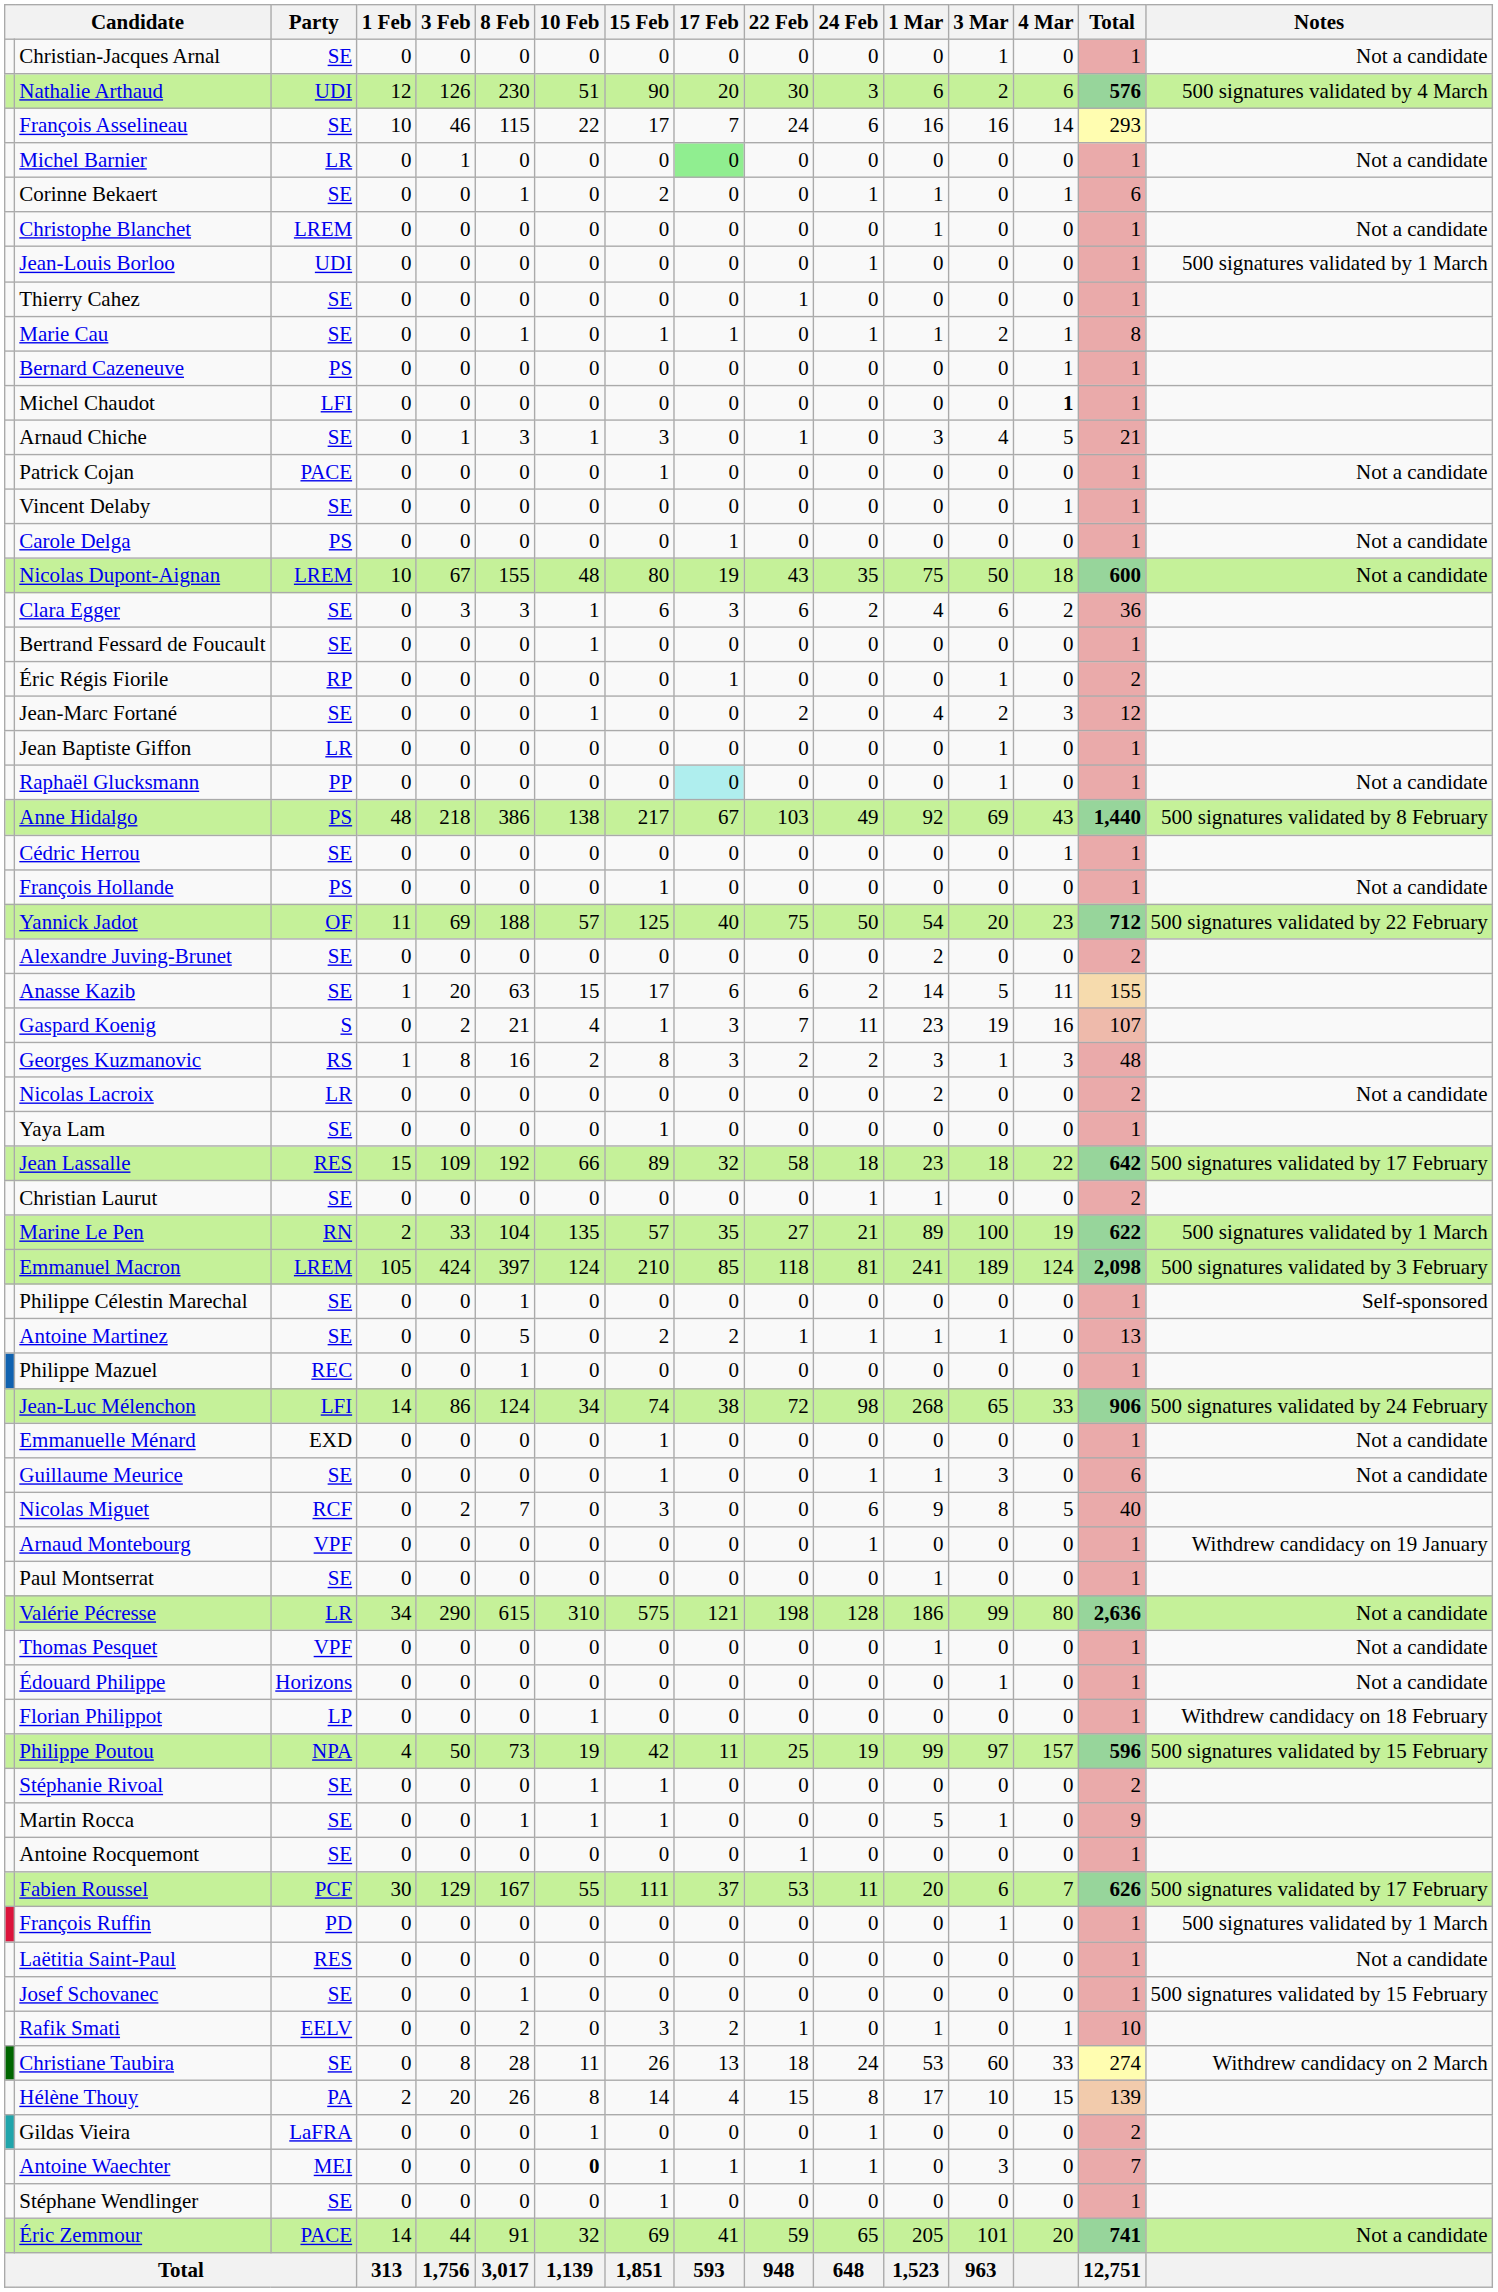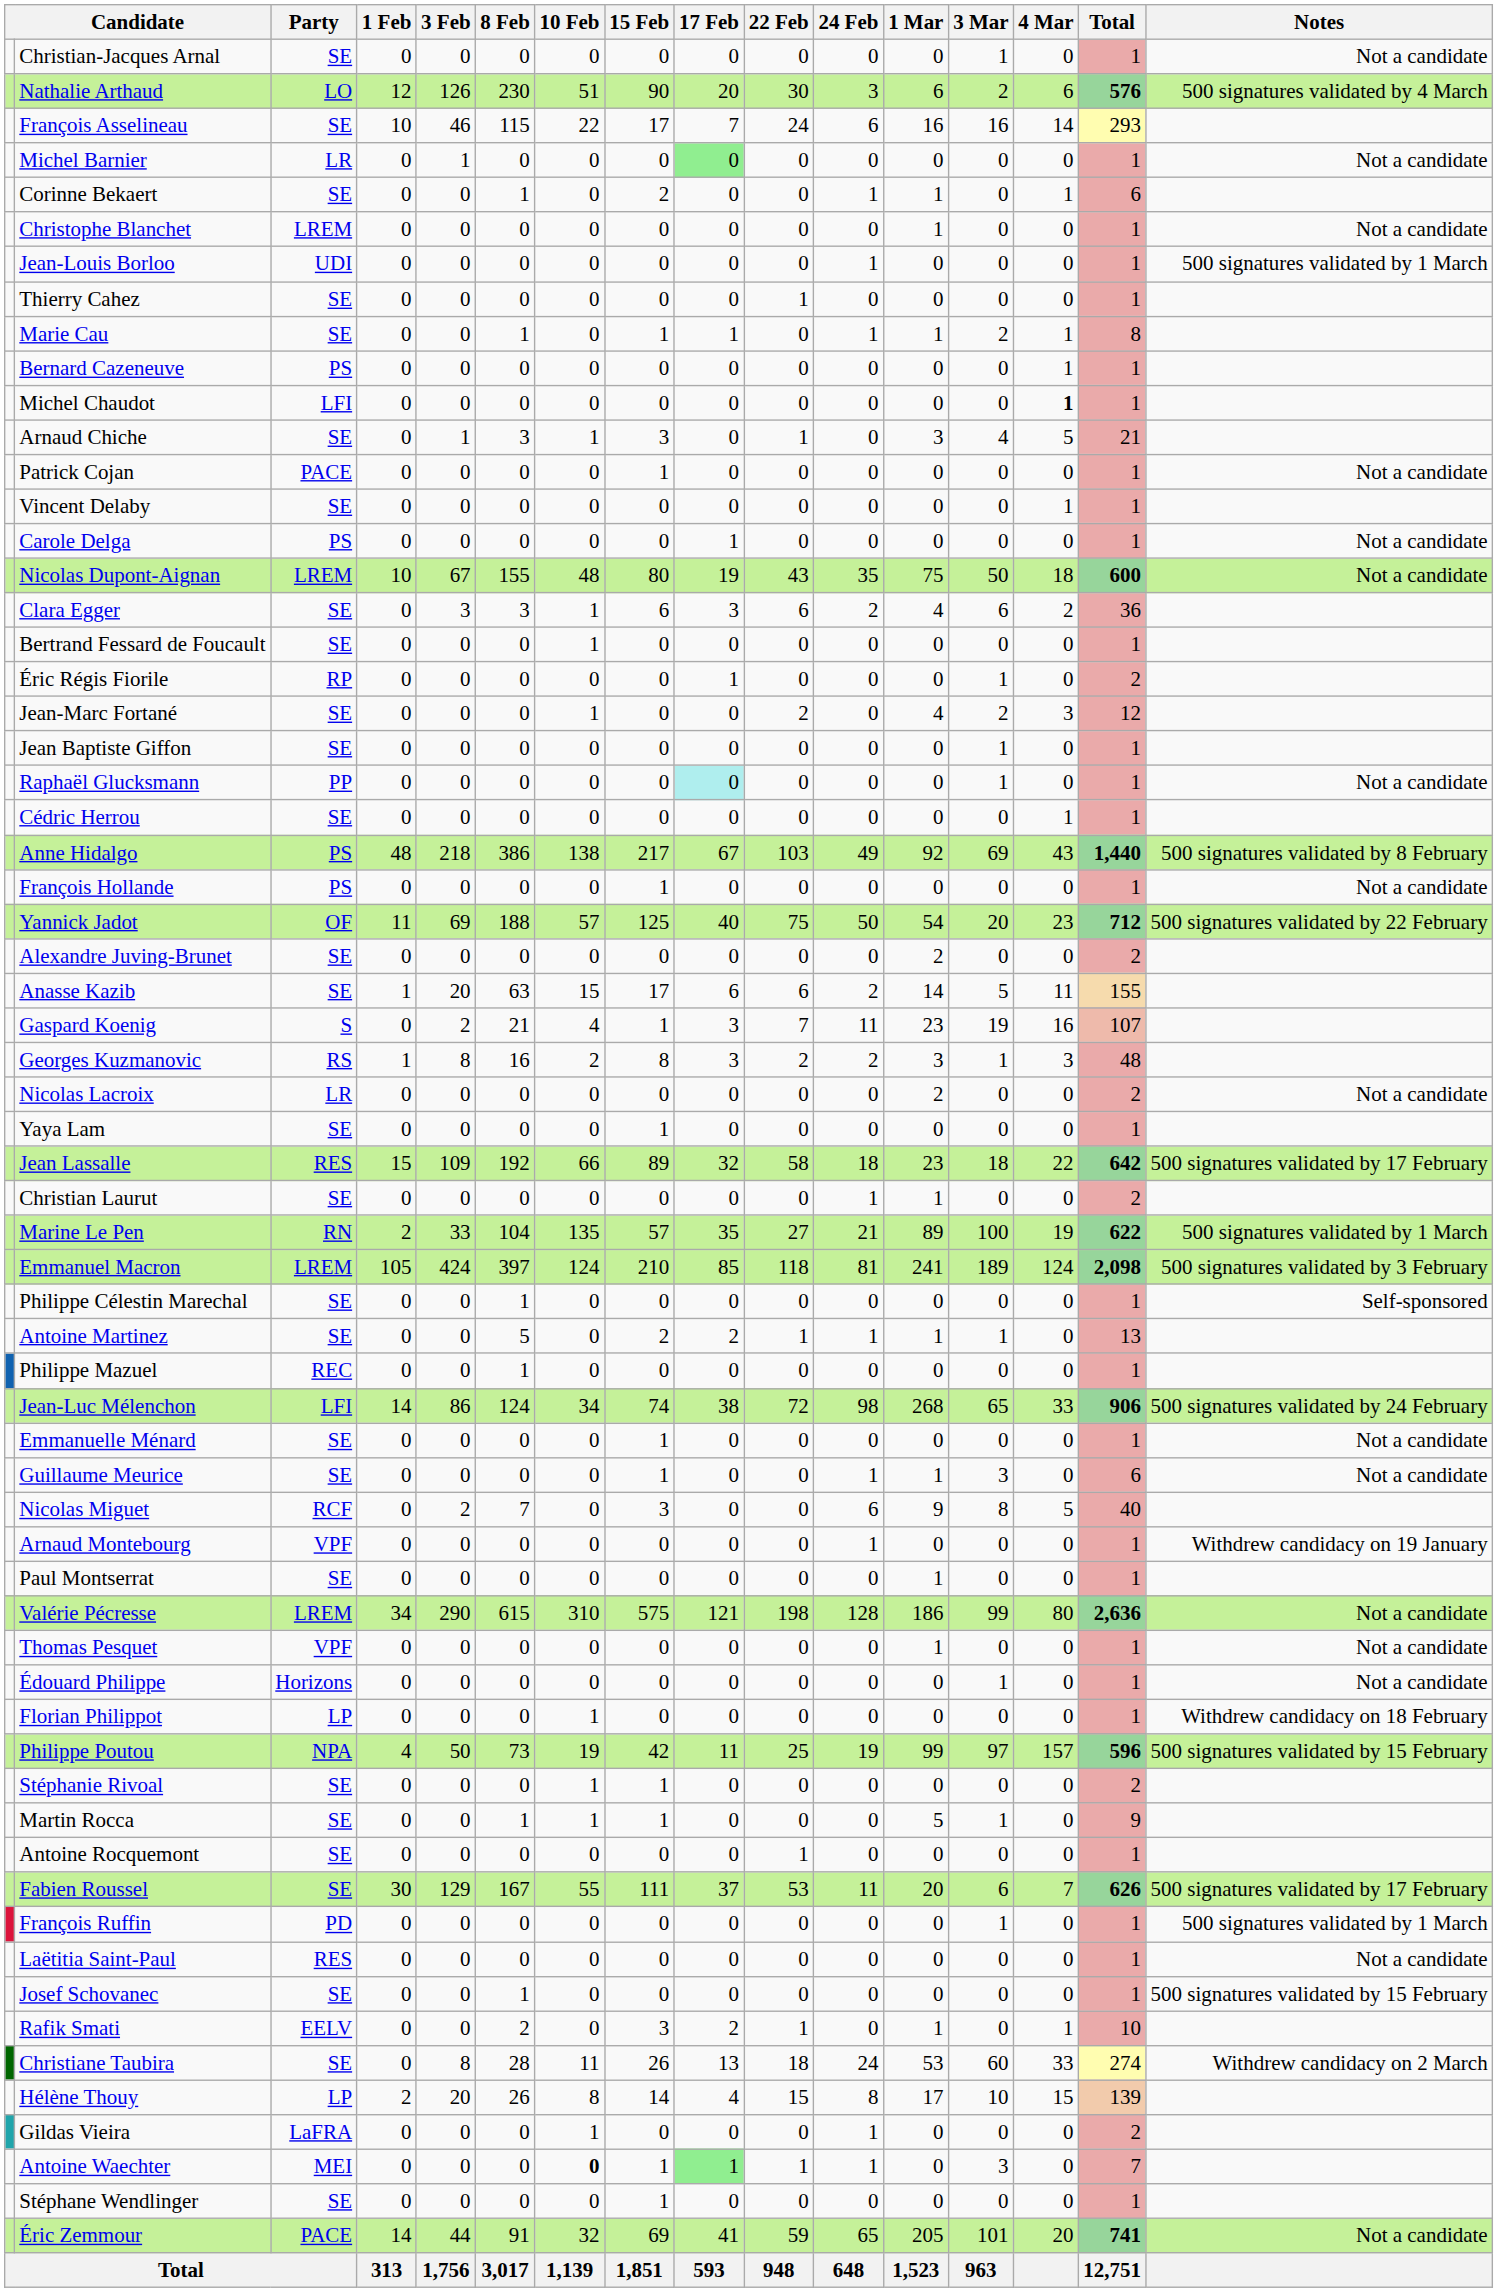(333, 91) UDI -> (338, 91) LO
(339, 748) LR -> (340, 748) SE
rows swapped: (80, 852) <-> (78, 817)
(331, 1440) EXD -> (340, 1440) SE
(339, 1612) LR -> (323, 1612) LREM
(333, 1889) PCF -> (340, 1889) SE
(340, 2097) PA -> (340, 2097) LP
(734, 2166) no background -> (734, 2166) lightgreen background
